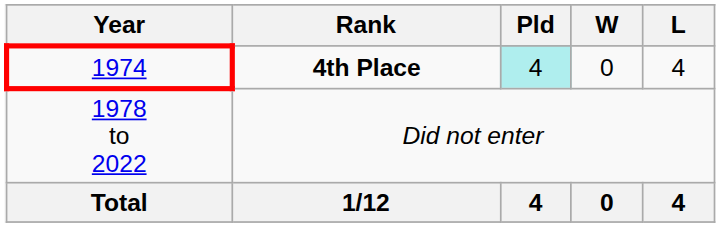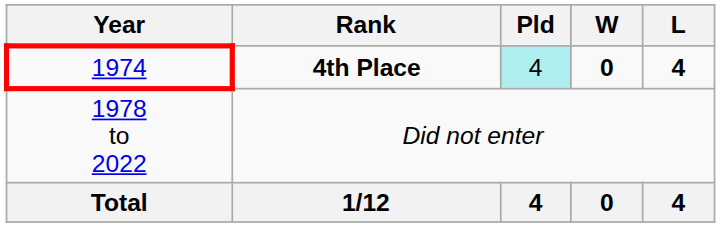(607, 67) normal -> (607, 67) bold
(678, 67) normal -> (678, 67) bold
